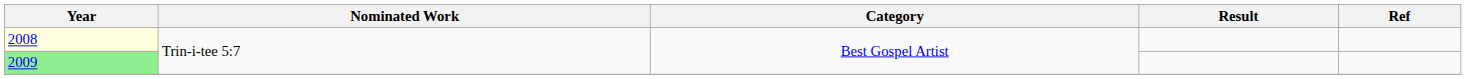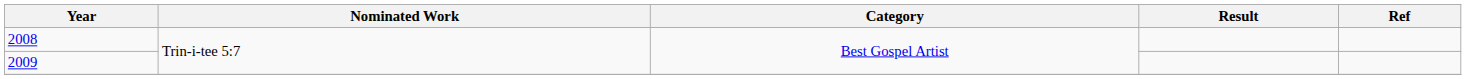(23, 39) lightyellow background -> (23, 39) no background
(23, 62) lightgreen background -> (23, 62) no background
